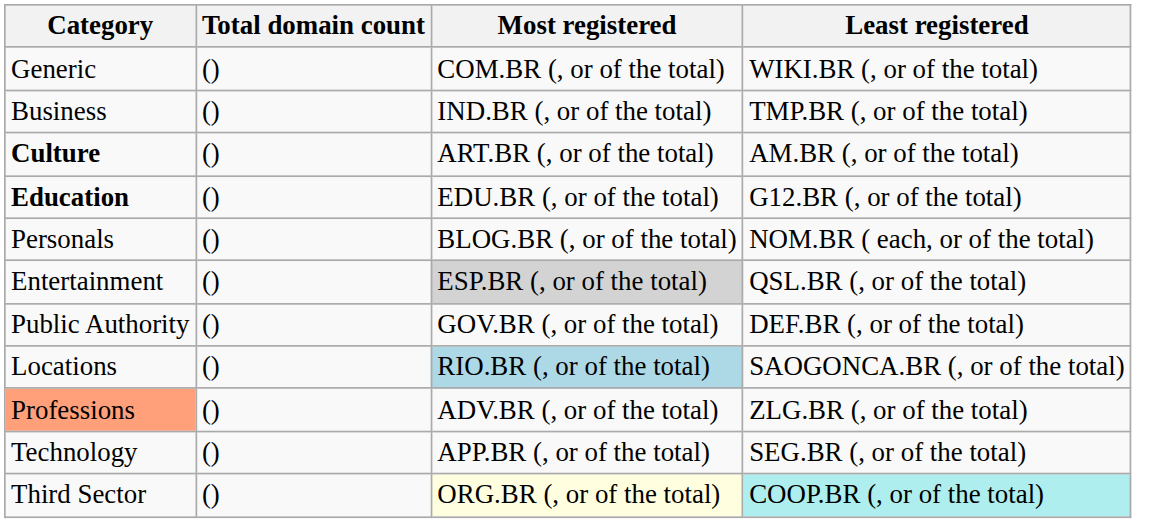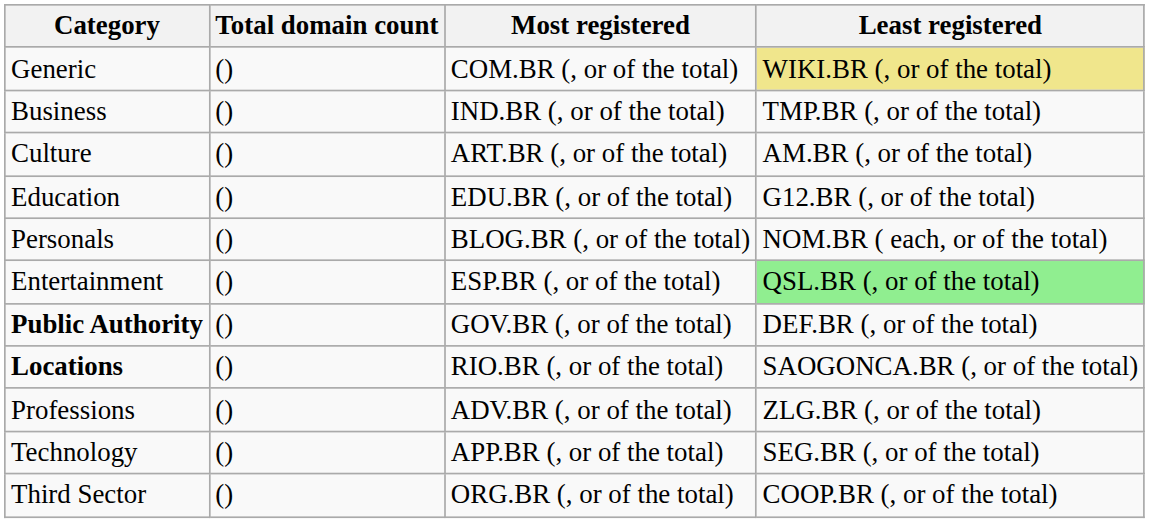(894, 68) no background -> (907, 68) khaki background
(56, 153) bold -> (51, 153) normal
(70, 196) bold -> (66, 196) normal
(572, 281) lightgrey background -> (586, 281) no background
(888, 281) no background -> (901, 281) lightgreen background
(100, 324) normal -> (107, 324) bold
(64, 366) normal -> (67, 366) bold
(574, 366) lightblue background -> (587, 366) no background
(73, 409) lightsalmon background -> (73, 409) no background
(579, 494) lightyellow background -> (592, 494) no background
(897, 494) paleturquoise background -> (910, 494) no background
